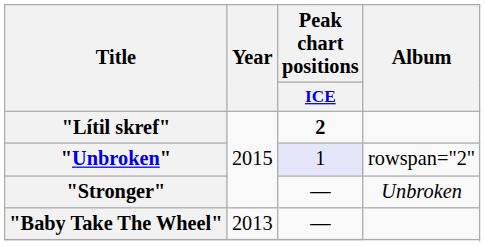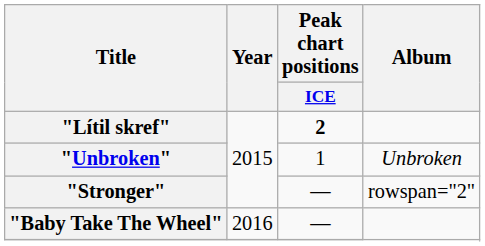(320, 159) lavender background -> (320, 159) no background
(422, 159) rowspan="2" -> (422, 159) Unbroken
(422, 191) Unbroken -> (422, 191) rowspan="2"
(252, 223) 2013 -> (252, 223) 2016
